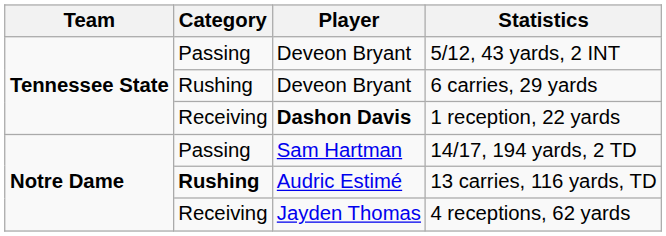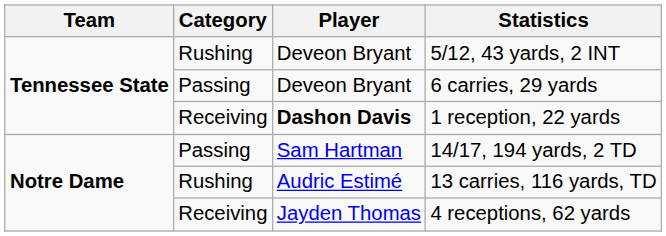(214, 53) Passing -> (215, 53) Rushing
(215, 85) Rushing -> (214, 85) Passing
(219, 182) bold -> (215, 182) normal
